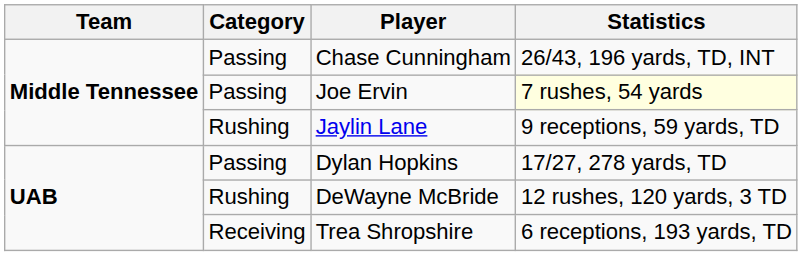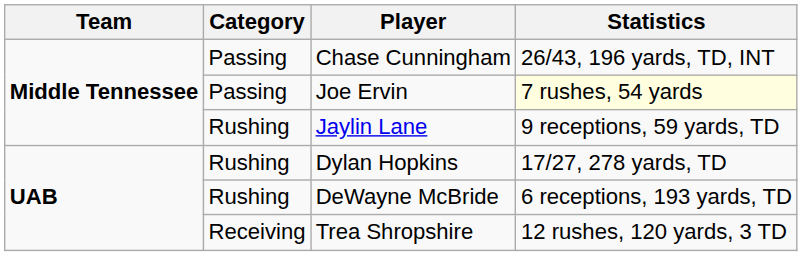(248, 162) Passing -> (249, 162) Rushing
(654, 197) 12 rushes, 120 yards, 3 TD -> (656, 197) 6 receptions, 193 yards, TD
(656, 232) 6 receptions, 193 yards, TD -> (654, 232) 12 rushes, 120 yards, 3 TD
